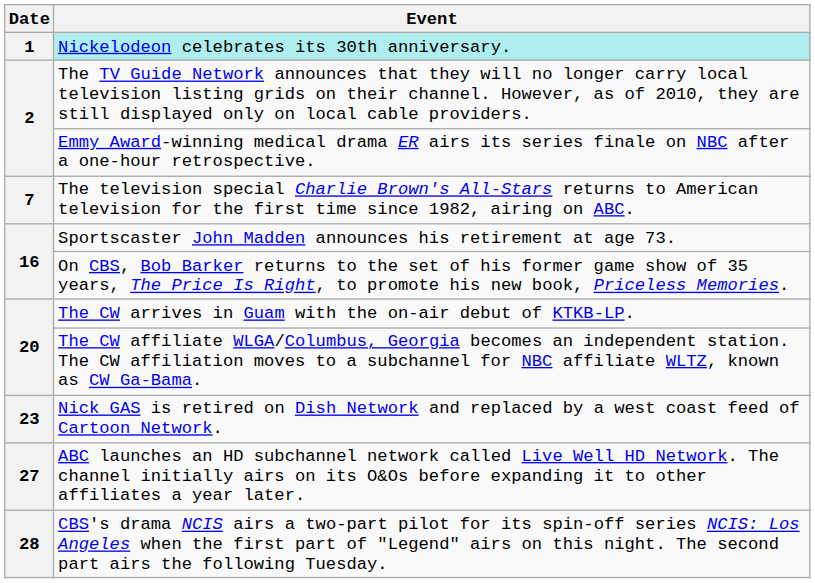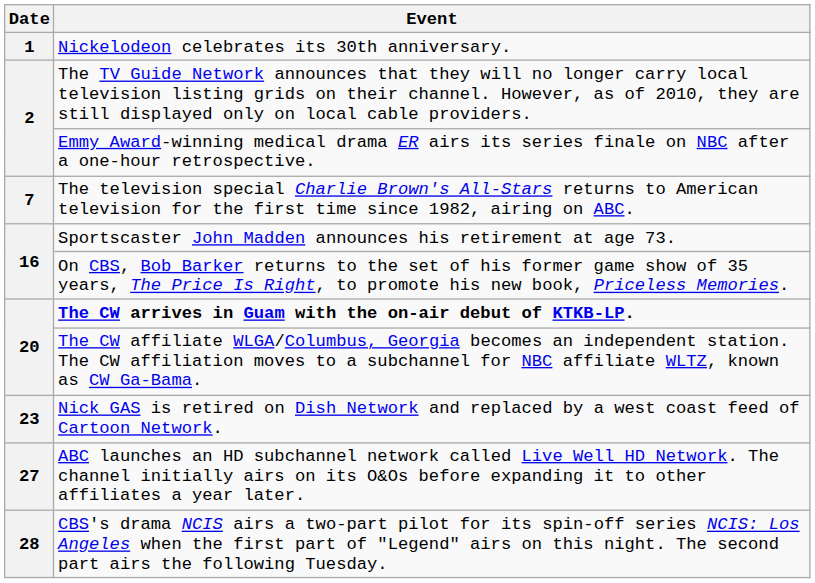(285, 47) paleturquoise background -> (285, 47) no background
(346, 313) normal -> (346, 313) bold
